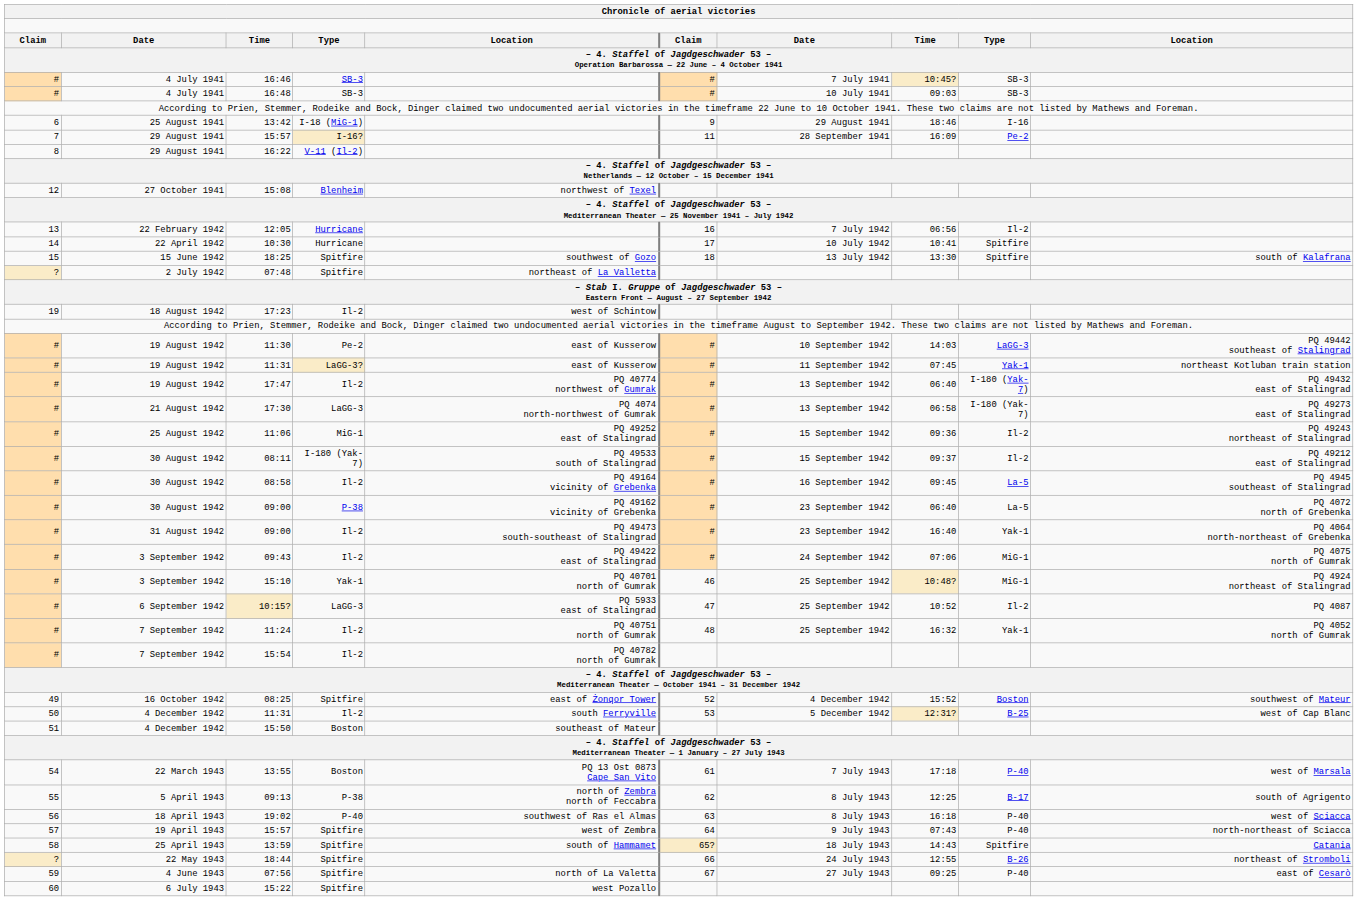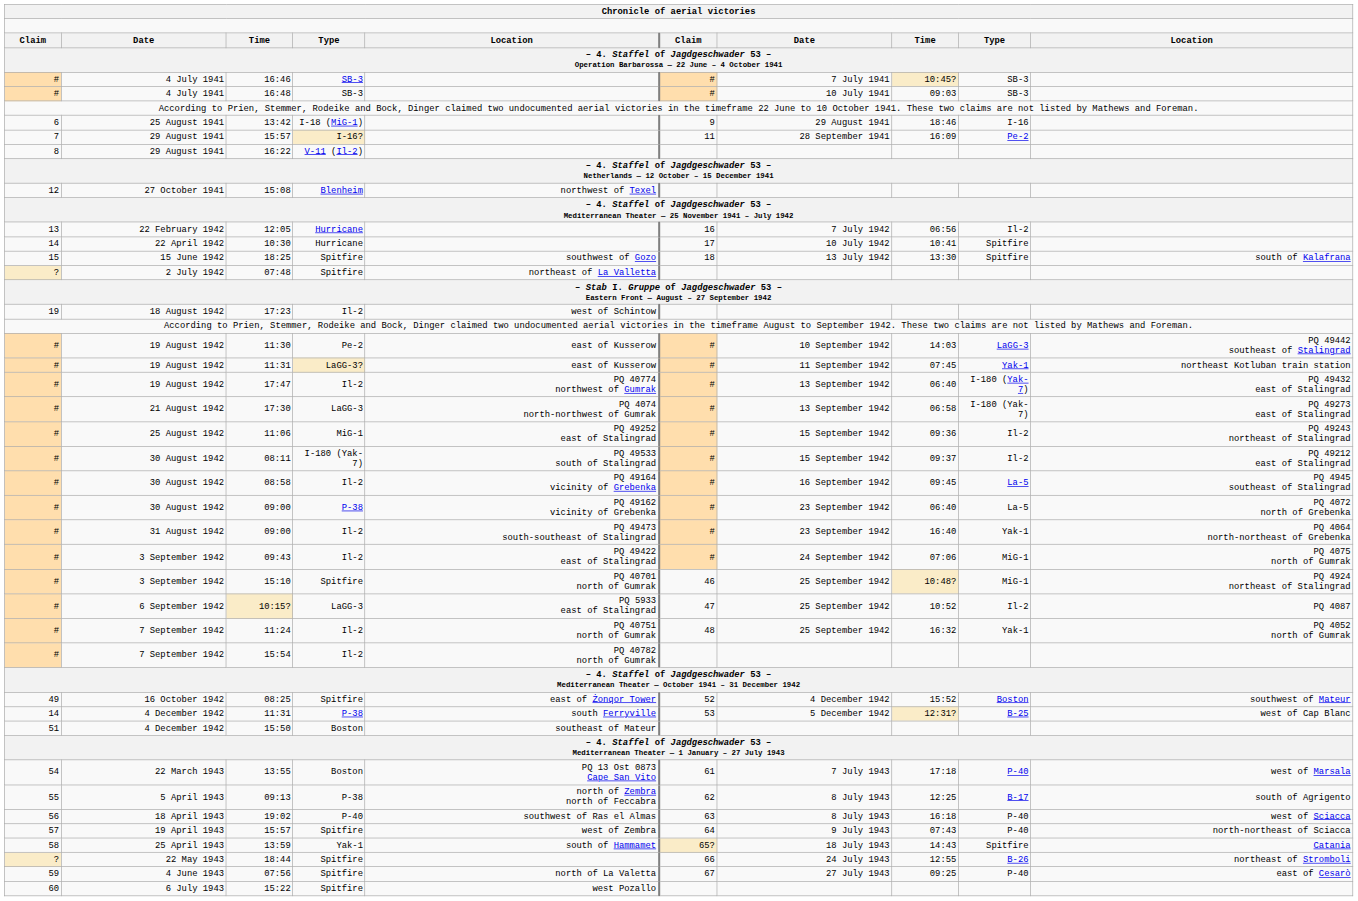(350, 581) Yak-1 -> (342, 581) Spitfire
(54, 714) 50 -> (54, 714) 14
(352, 714) Il-2 -> (352, 714) P-38
(342, 845) Spitfire -> (350, 845) Yak-1
